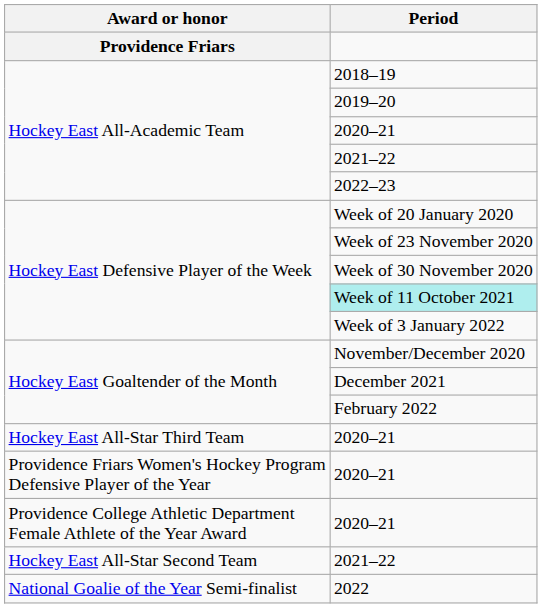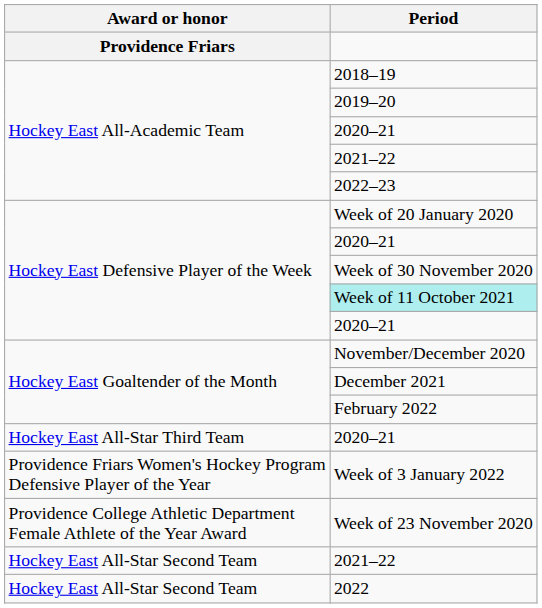(433, 241) Week of 23 November 2020 -> (365, 241) 2020–21
(419, 325) Week of 3 January 2022 -> (365, 325) 2020–21
(365, 474) 2020–21 -> (419, 474) Week of 3 January 2022
(365, 522) 2020–21 -> (433, 522) Week of 23 November 2020
(153, 588) National Goalie of the Year Semi-finalist -> (133, 588) Hockey East All-Star Second Team
